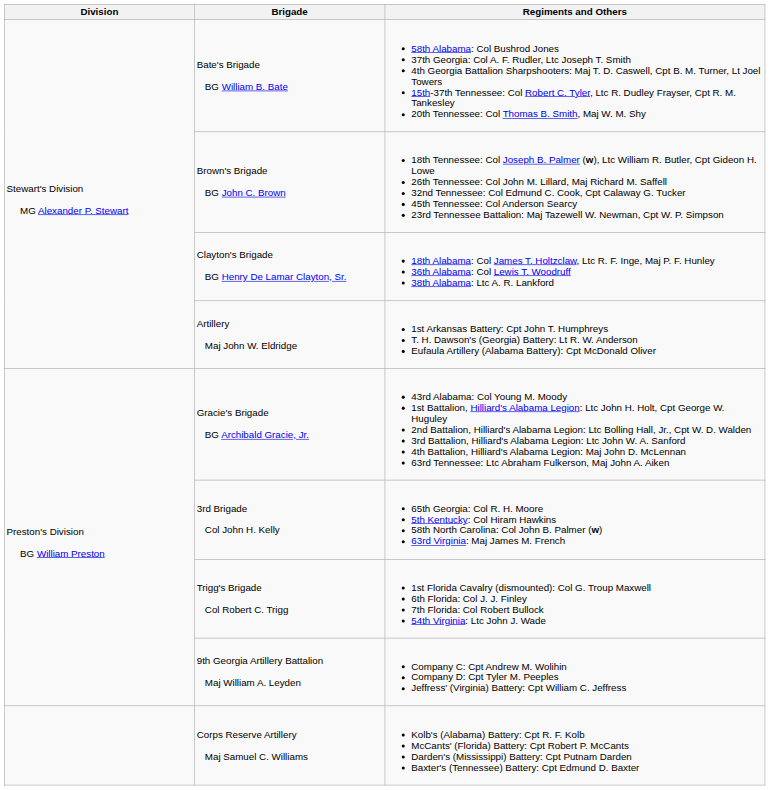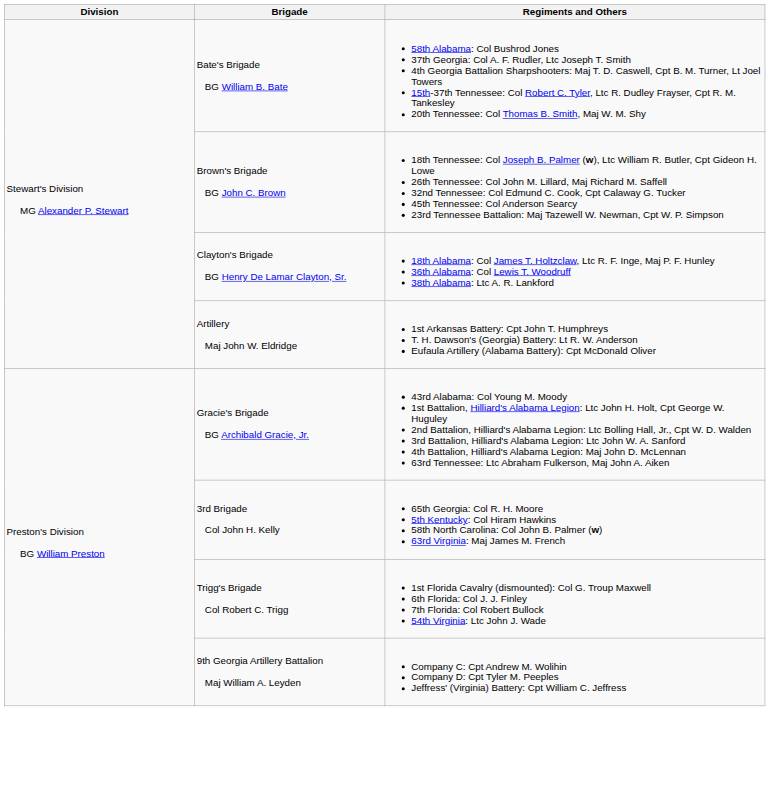- row: (252, 745)
